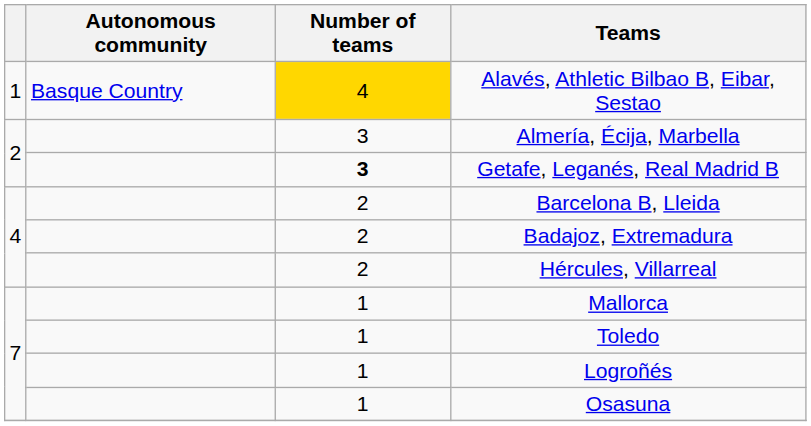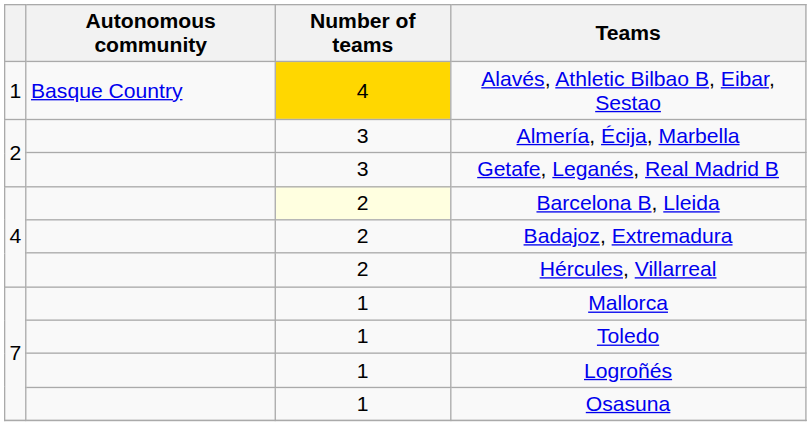(363, 169) bold -> (363, 169) normal
(363, 202) no background -> (363, 202) lightyellow background
